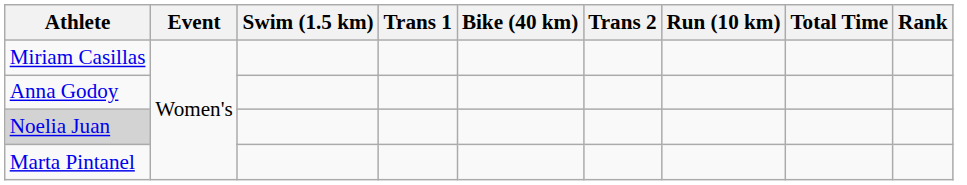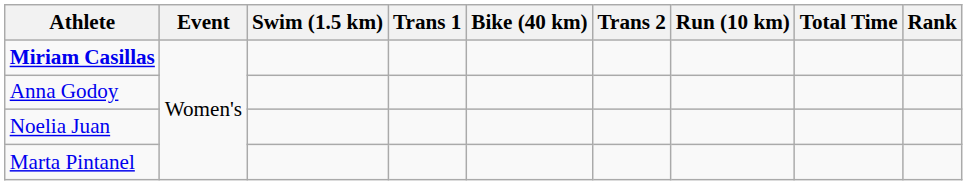(78, 57) normal -> (82, 57) bold
(60, 127) lightgrey background -> (60, 127) no background
